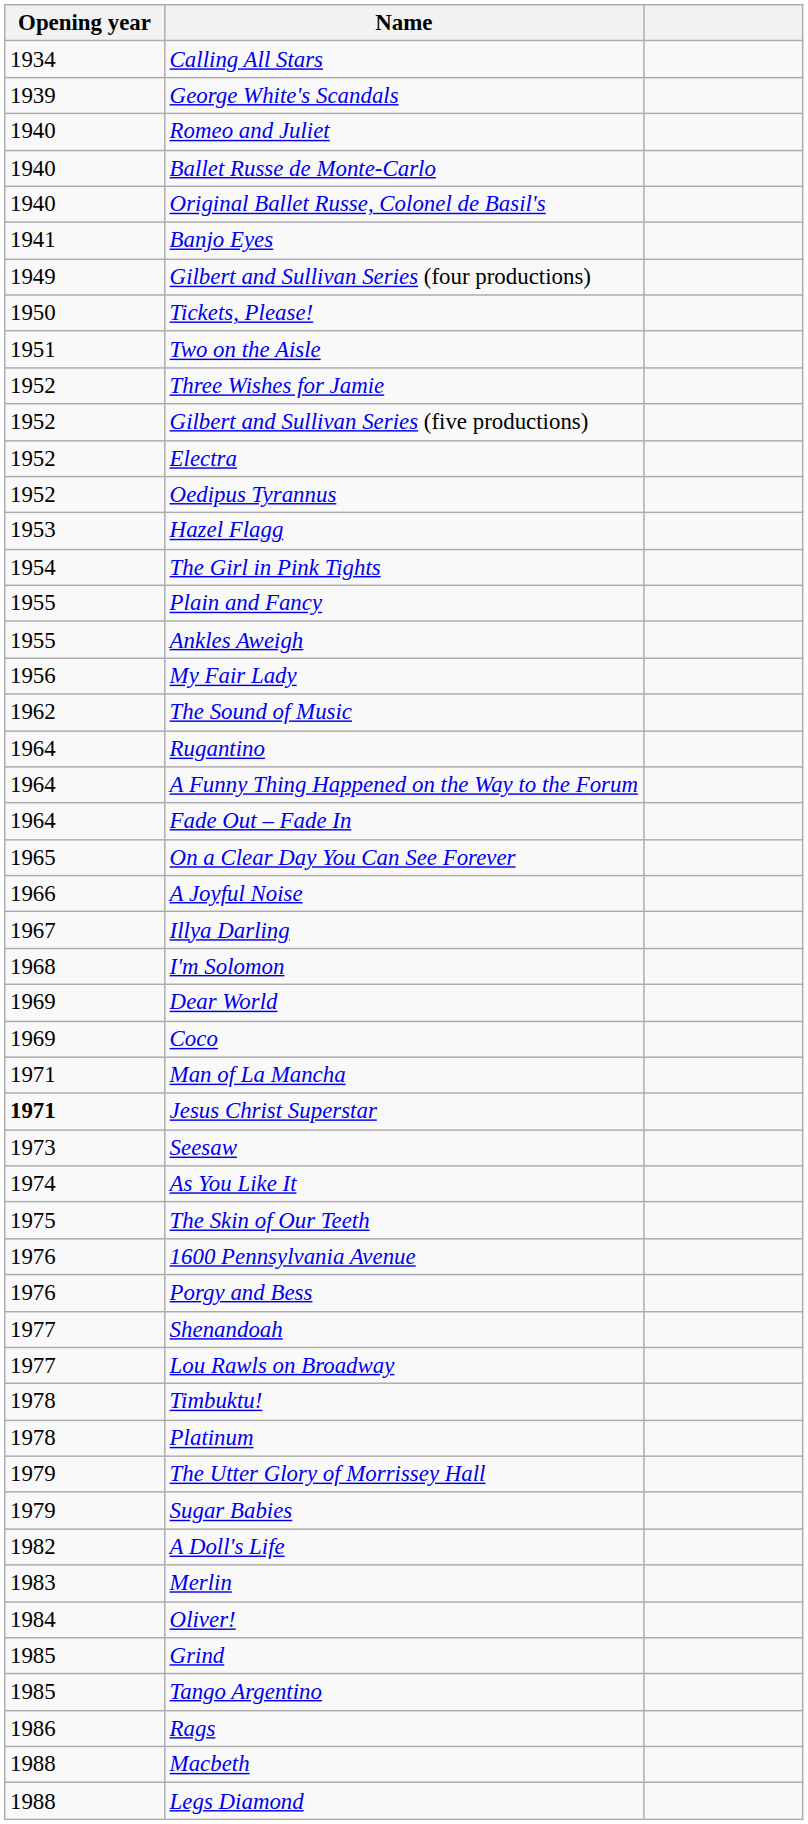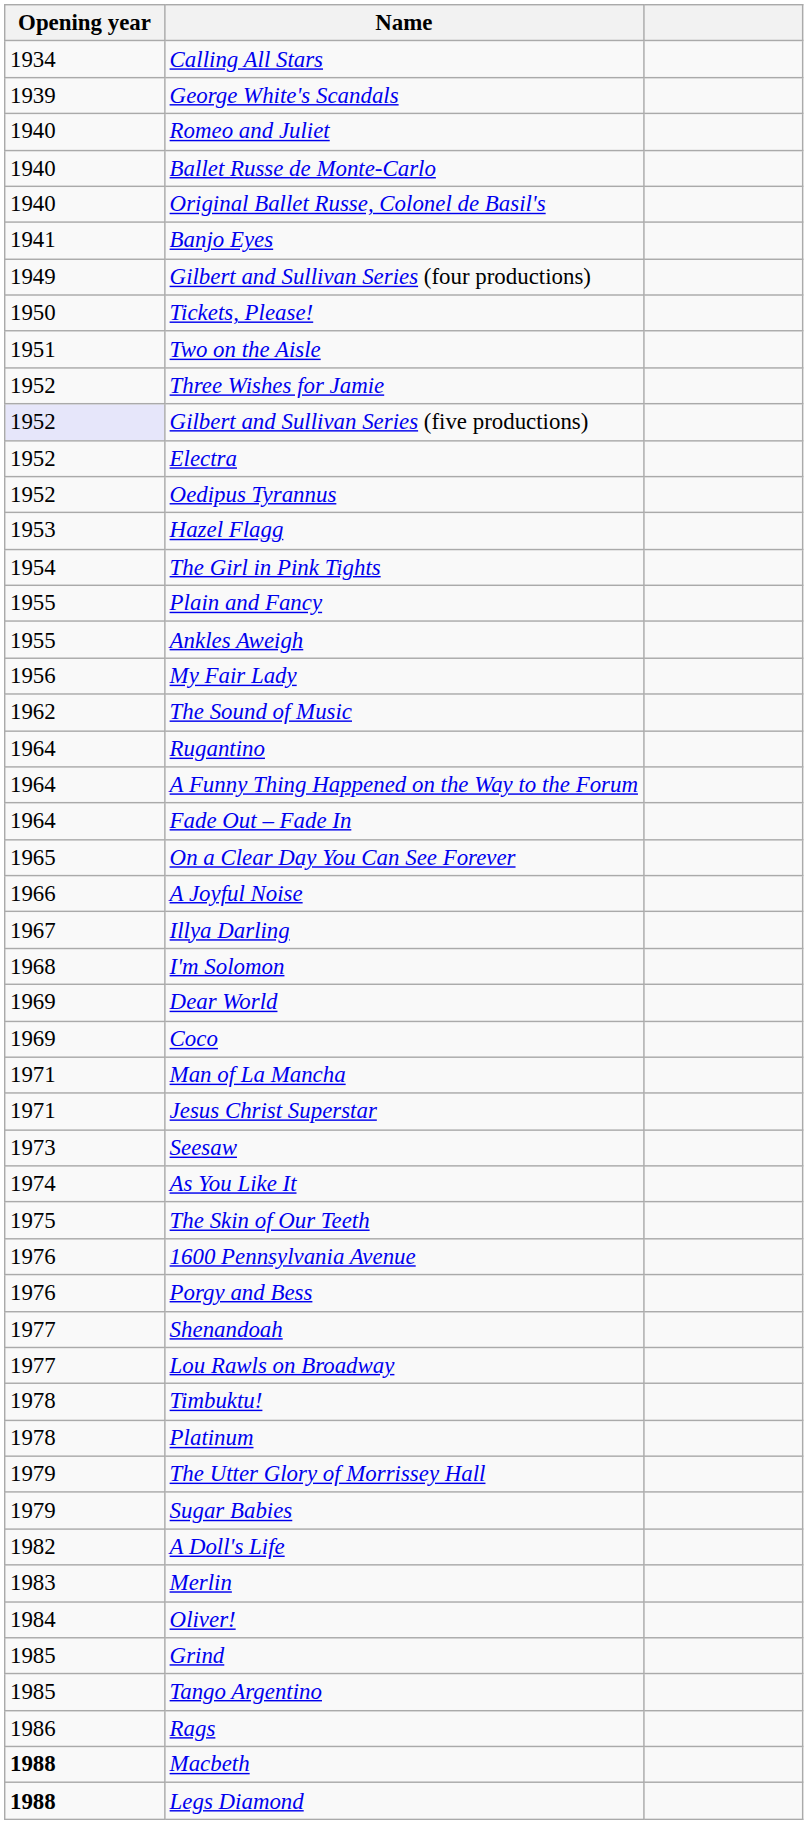(33, 421) no background -> (33, 421) lavender background
(33, 1111) bold -> (33, 1111) normal
(33, 1764) normal -> (33, 1764) bold
(33, 1800) normal -> (33, 1800) bold
